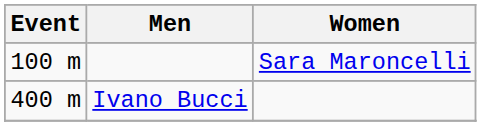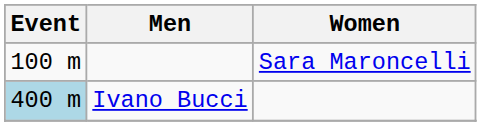(46, 101) no background -> (46, 101) lightblue background
